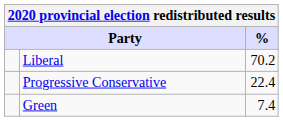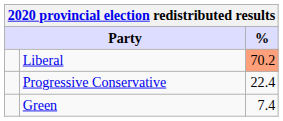(263, 60) no background -> (263, 60) lightsalmon background
